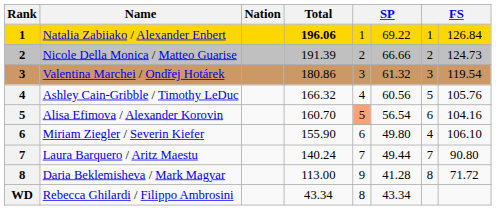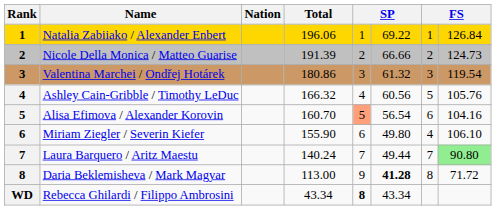(318, 34) bold -> (318, 34) normal
(464, 154) no background -> (464, 154) lightgreen background
(396, 174) normal -> (396, 174) bold
(362, 194) normal -> (362, 194) bold
